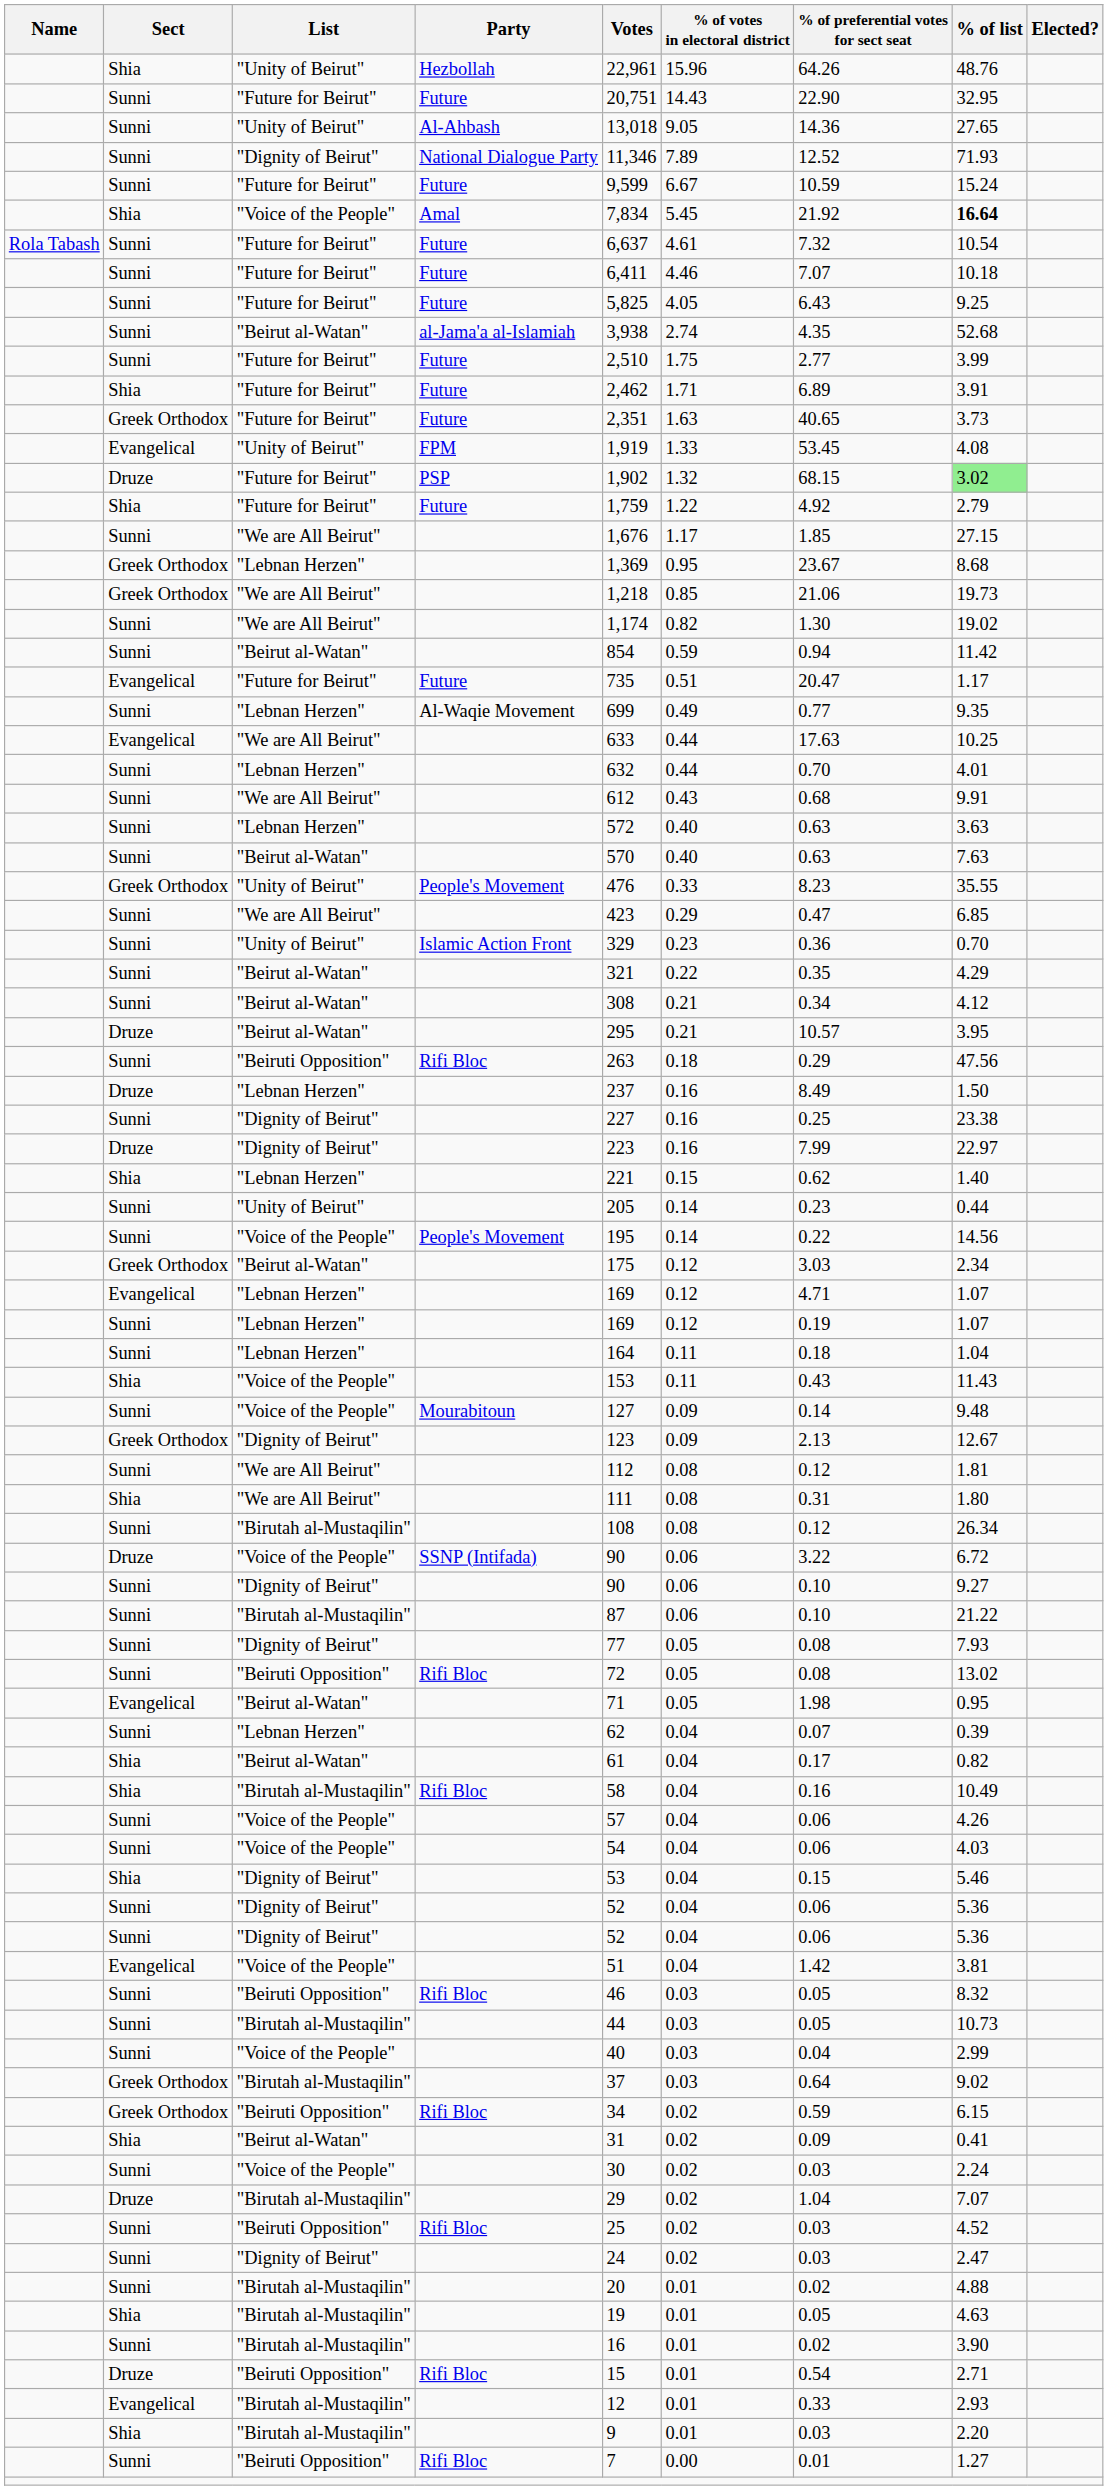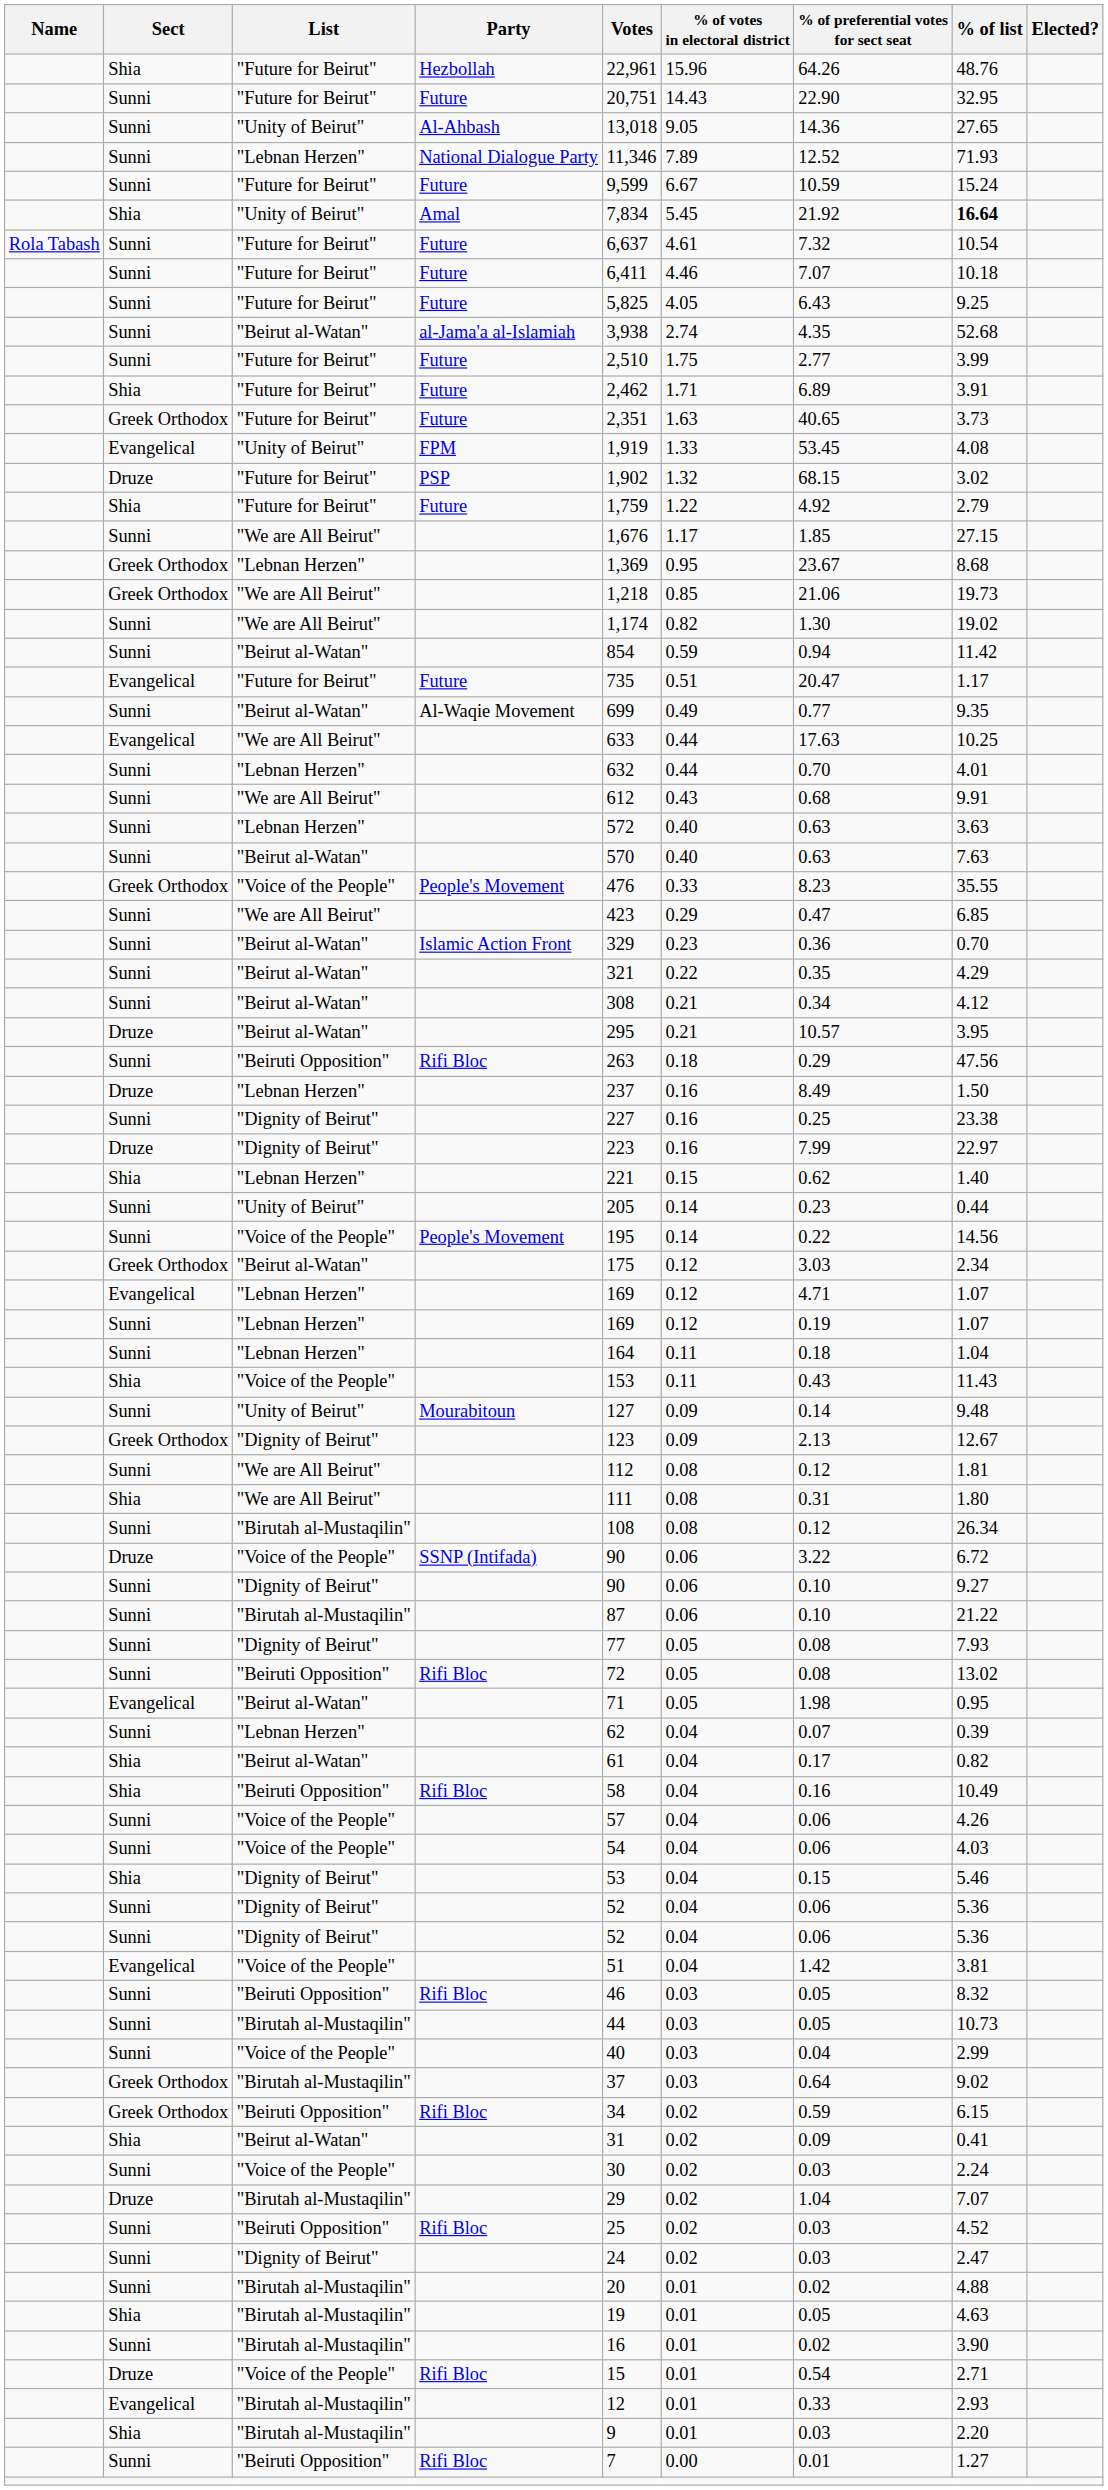(300, 68) "Unity of Beirut" -> (307, 68) "Future for Beirut"
(308, 156) "Dignity of Beirut" -> (301, 156) "Lebnan Herzen"
(316, 214) "Voice of the People" -> (300, 214) "Unity of Beirut"
(973, 477) lightgreen background -> (973, 477) no background
(301, 710) "Lebnan Herzen" -> (303, 710) "Beirut al-Watan"
(300, 886) "Unity of Beirut" -> (316, 886) "Voice of the People"
(300, 944) "Unity of Beirut" -> (303, 944) "Beirut al-Watan"
(316, 1411) "Voice of the People" -> (300, 1411) "Unity of Beirut"
(324, 1790) "Birutah al-Mustaqilin" -> (313, 1790) "Beiruti Opposition"
(313, 2374) "Beiruti Opposition" -> (316, 2374) "Voice of the People"
